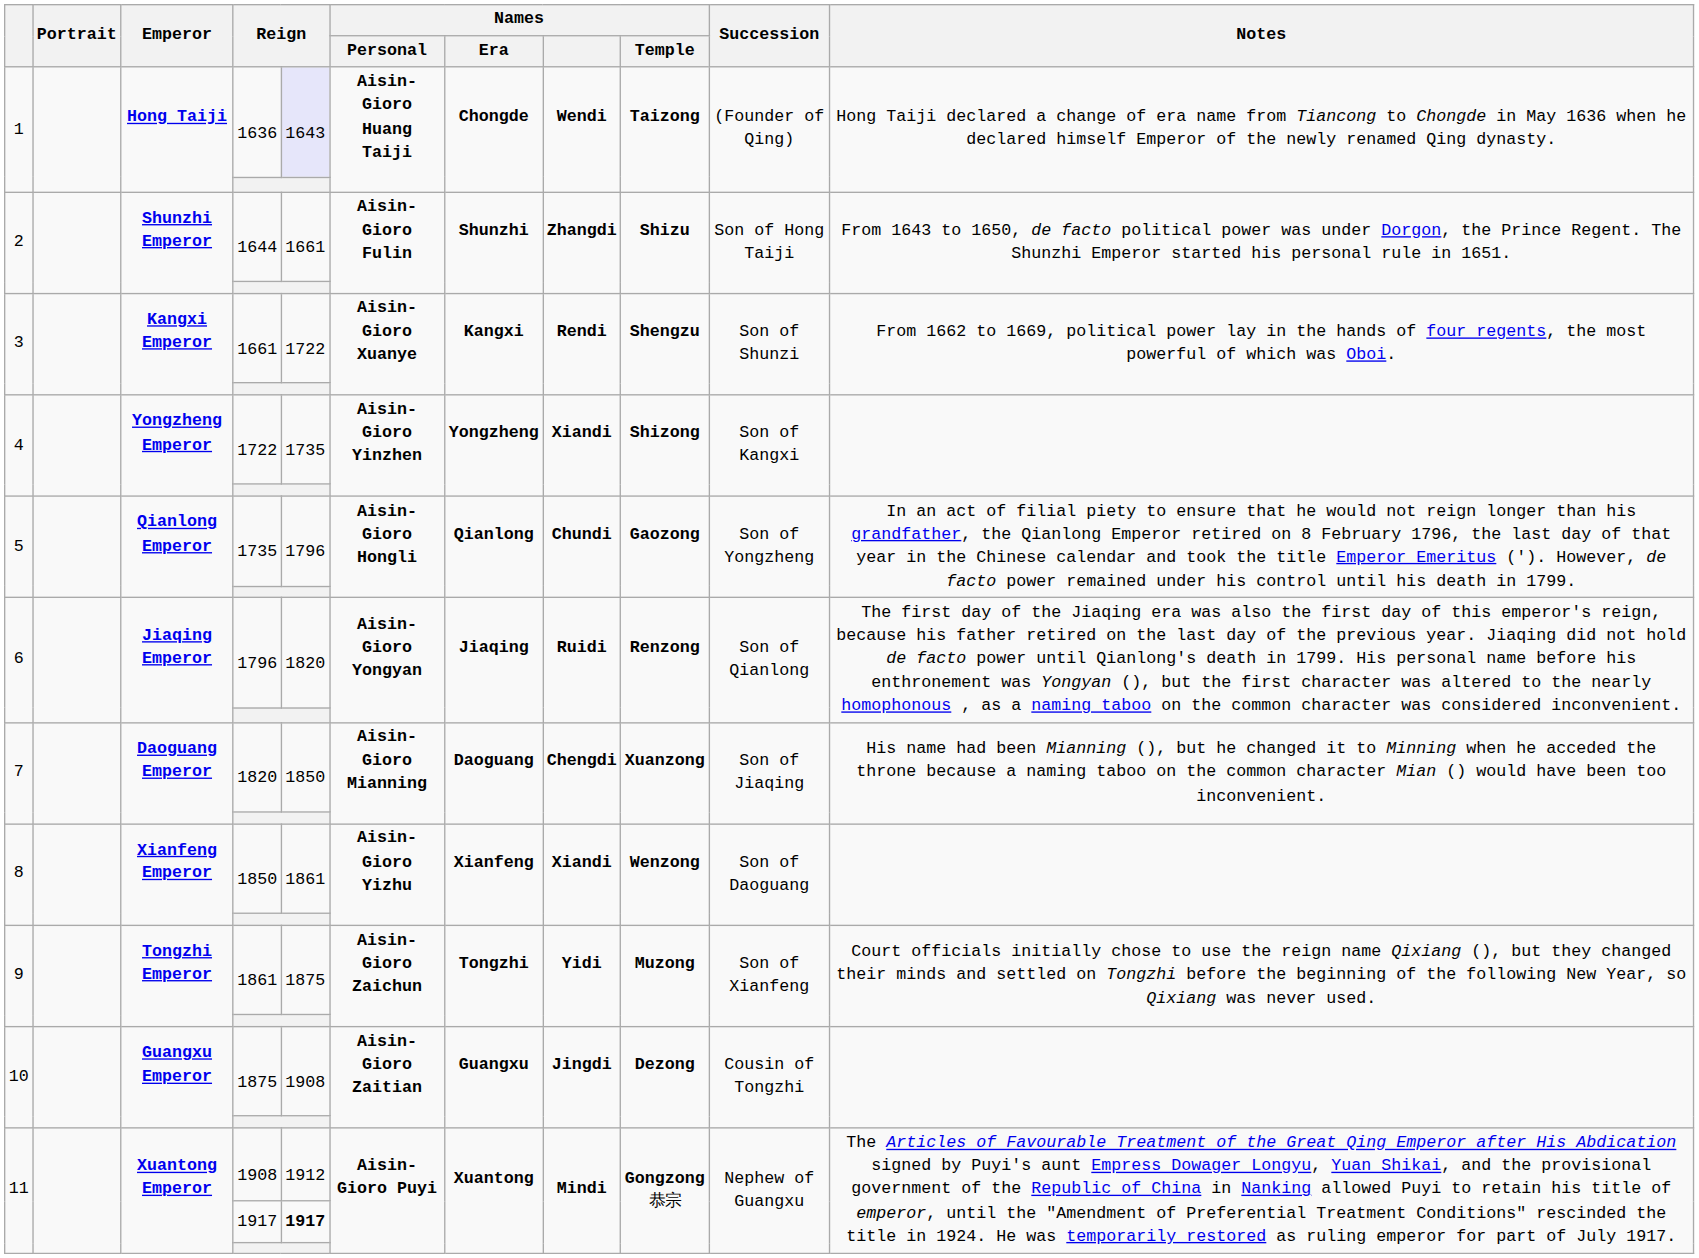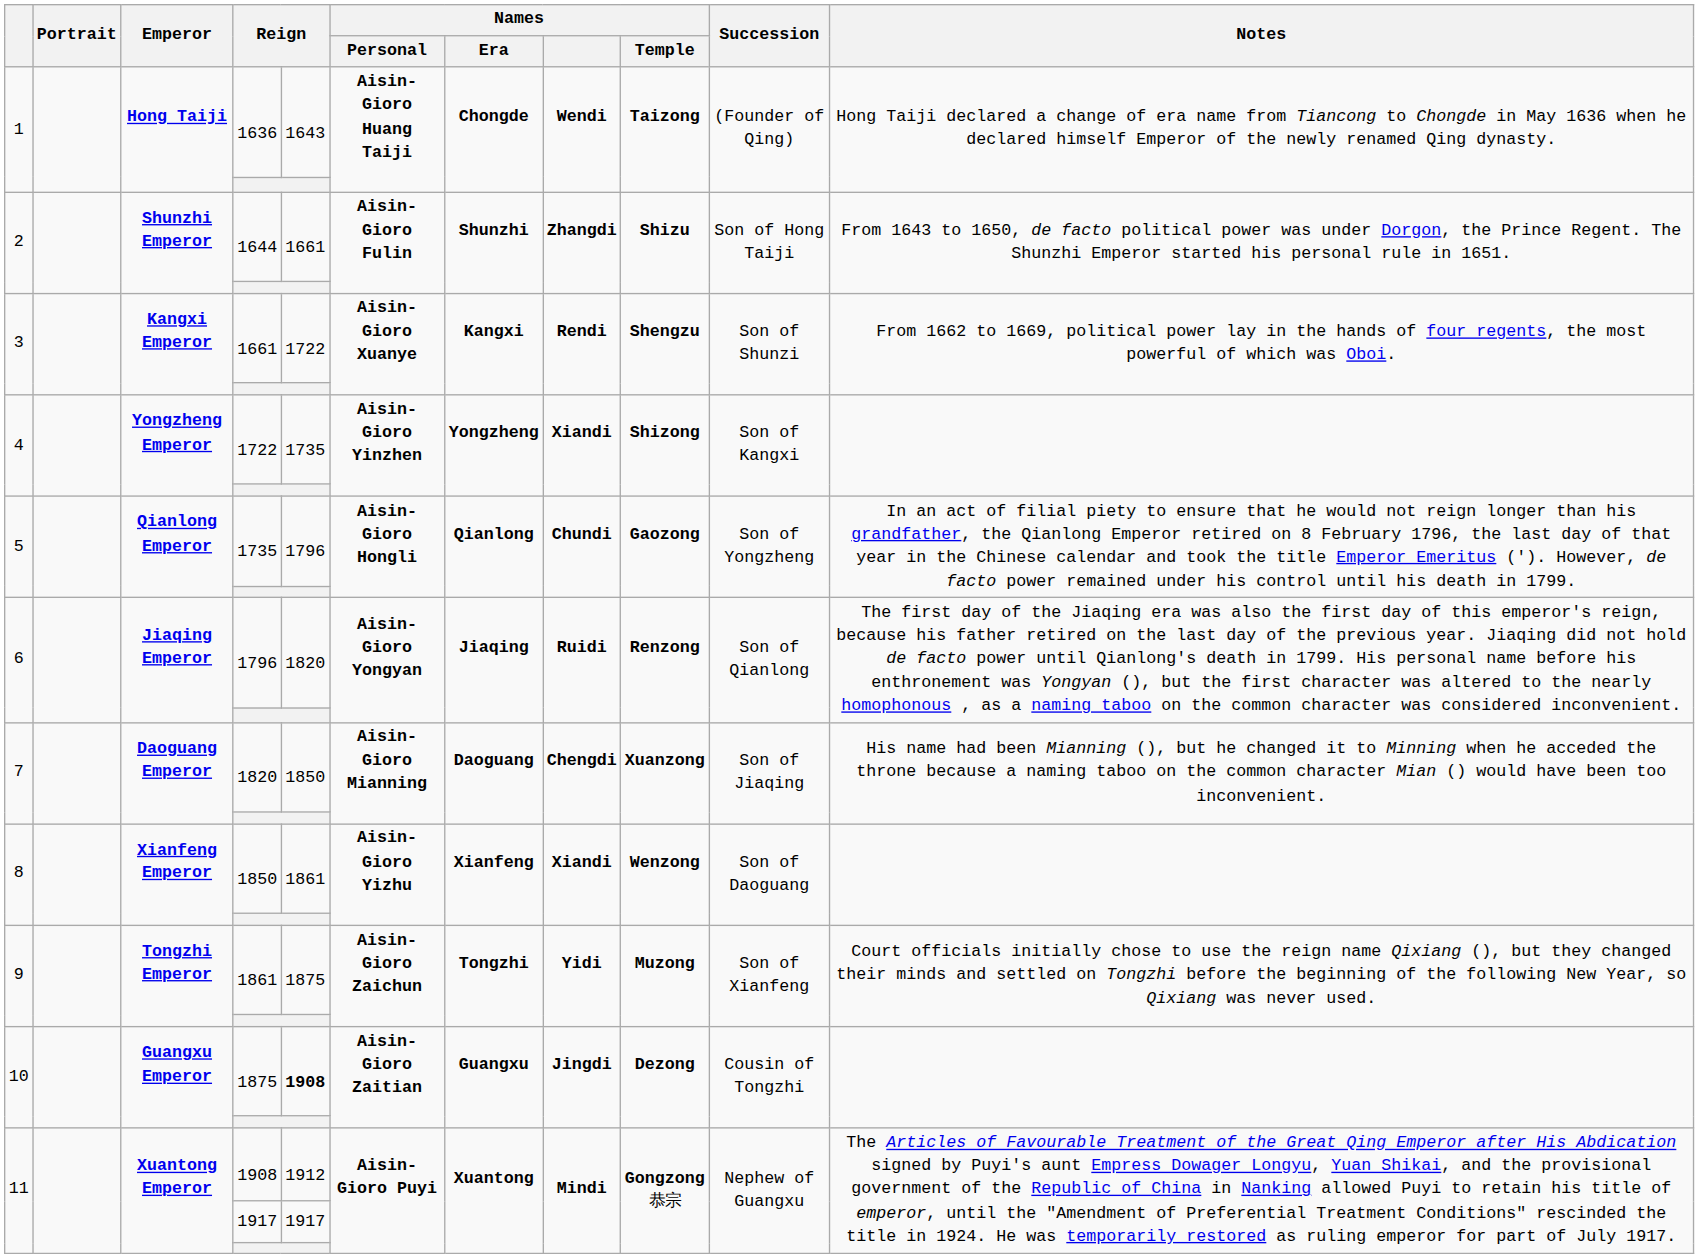(305, 134) lavender background -> (305, 134) no background
(305, 1083) normal -> (305, 1083) bold
(305, 1222) bold -> (305, 1222) normal
